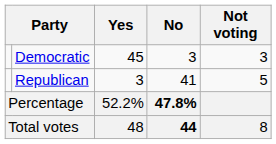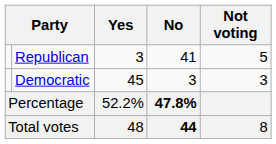rows swapped: (52, 56) <-> (52, 80)
